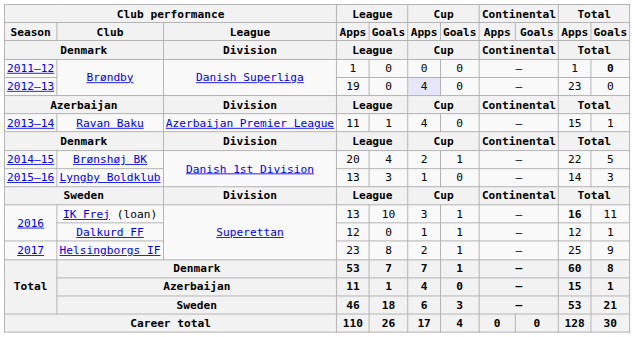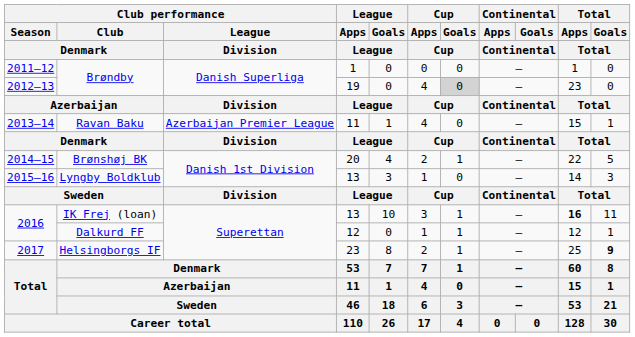(610, 68) bold -> (610, 68) normal
(424, 86) lavender background -> (424, 86) no background
(460, 86) no background -> (460, 86) lightgrey background
(610, 250) normal -> (610, 250) bold
